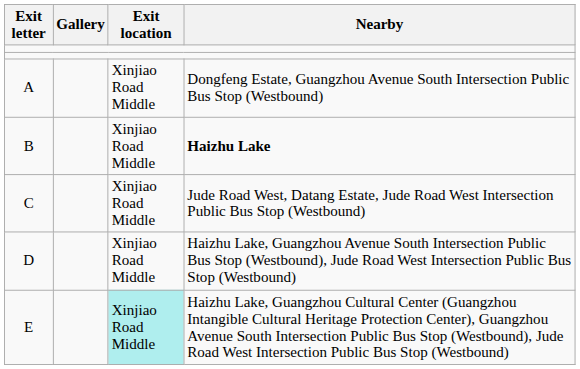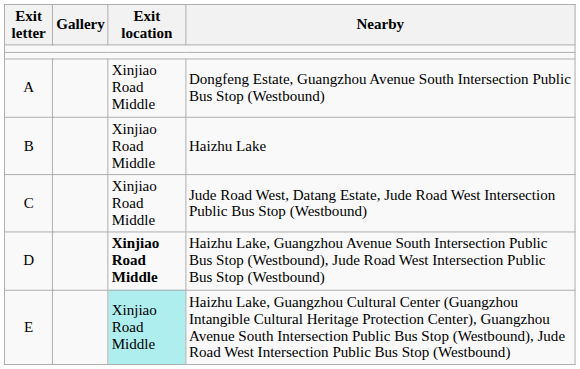(229, 145) bold -> (228, 145) normal
(134, 261) normal -> (136, 261) bold
